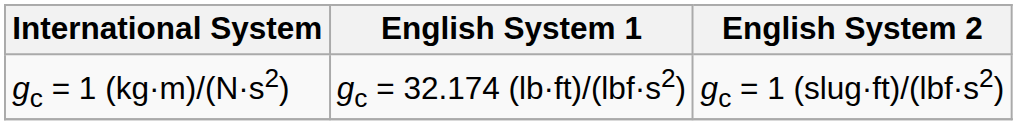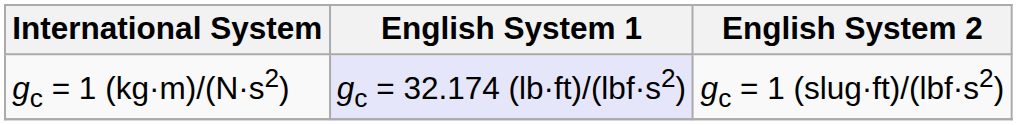(511, 87) no background -> (511, 87) lavender background
